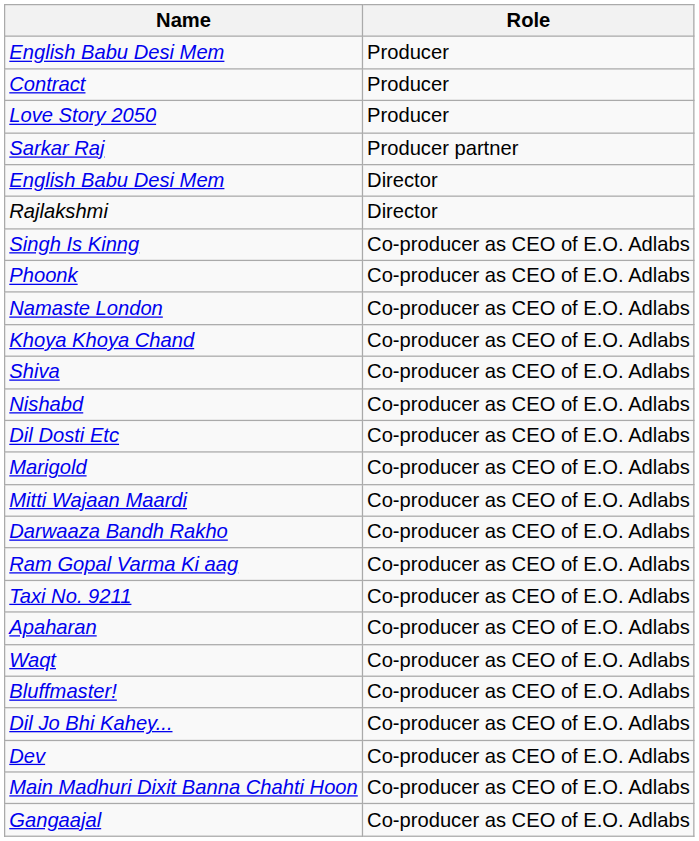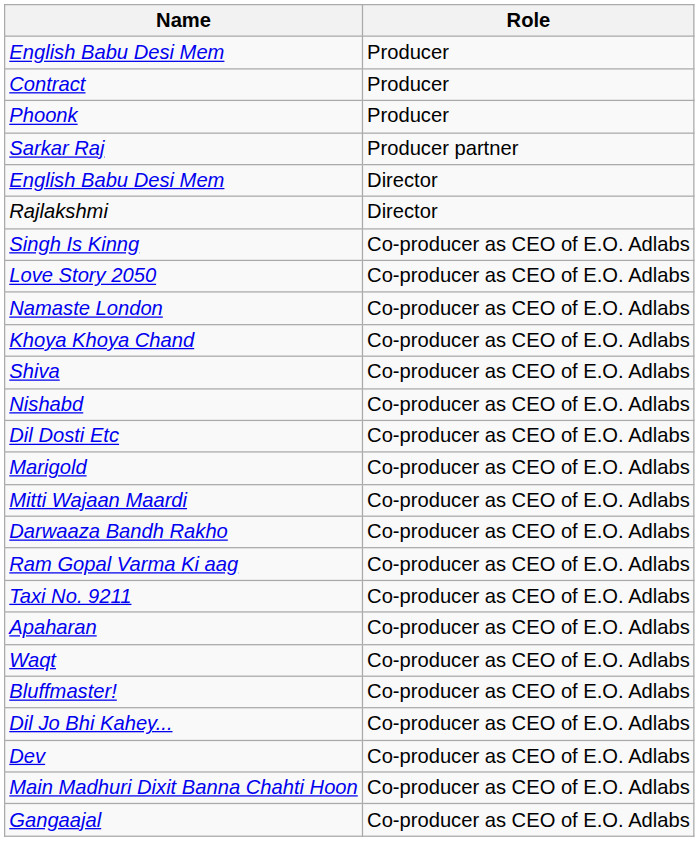(83, 116) Love Story 2050 -> (43, 116) Phoonk
(43, 276) Phoonk -> (83, 276) Love Story 2050
